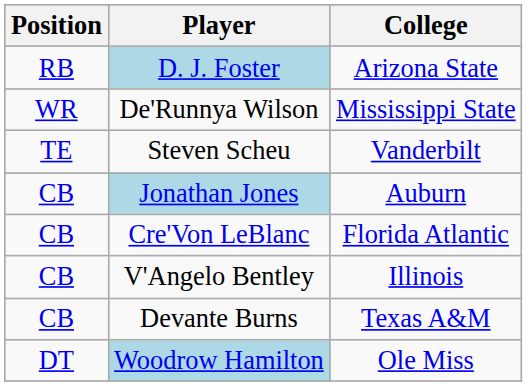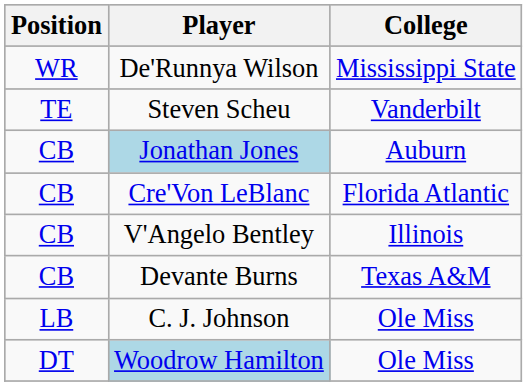- row: (219, 67)
+ row: (219, 318)
